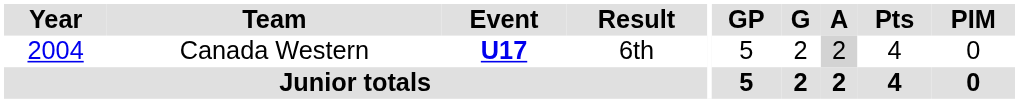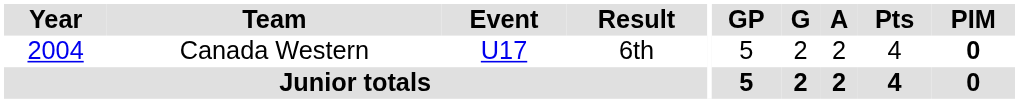(504, 51) bold -> (504, 51) normal
(839, 51) lightgrey background -> (839, 51) no background
(973, 51) normal -> (973, 51) bold
